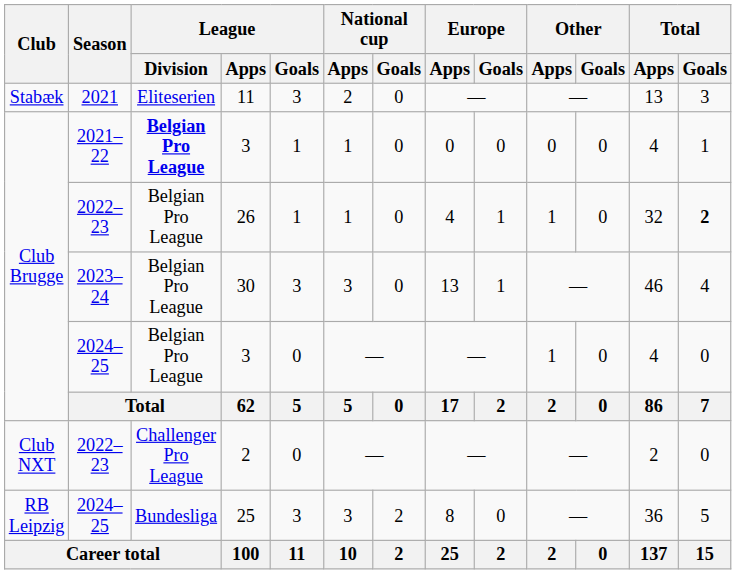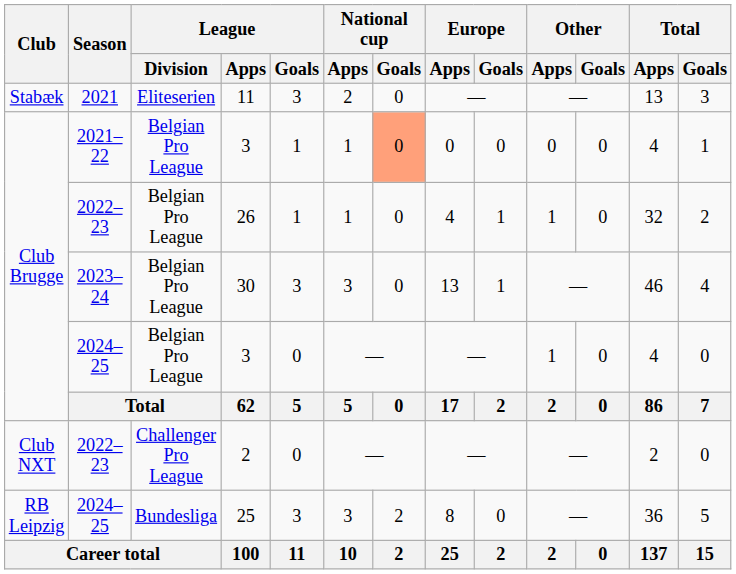(176, 146) bold -> (176, 146) normal
(399, 146) no background -> (399, 146) lightsalmon background
(705, 216) bold -> (705, 216) normal
